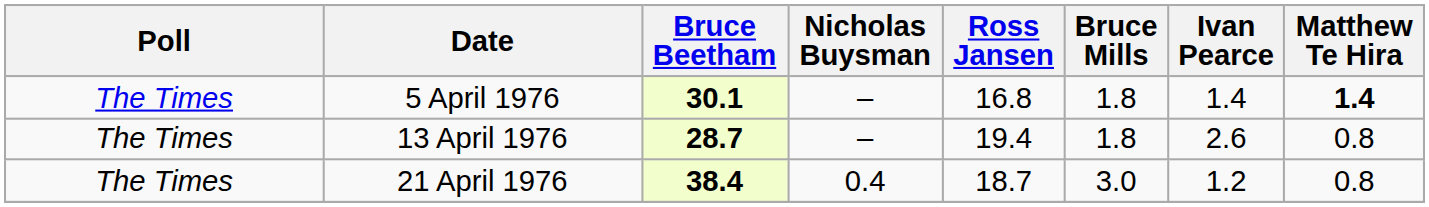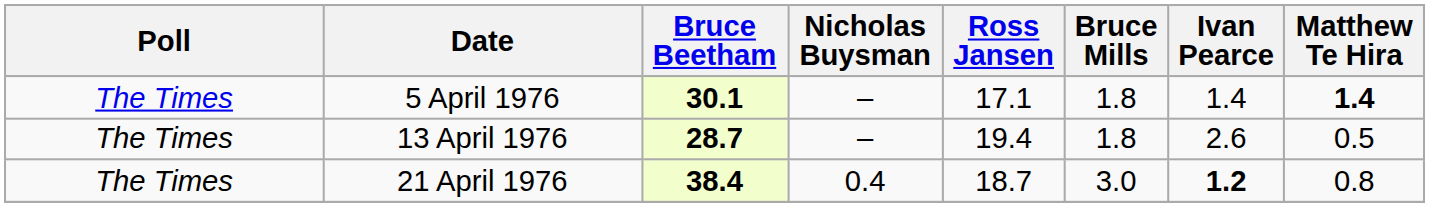(1004, 97) 16.8 -> (1004, 97) 17.1
(1354, 139) 0.8 -> (1354, 139) 0.5
(1226, 181) normal -> (1226, 181) bold
